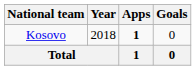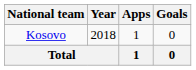(136, 34) bold -> (136, 34) normal
